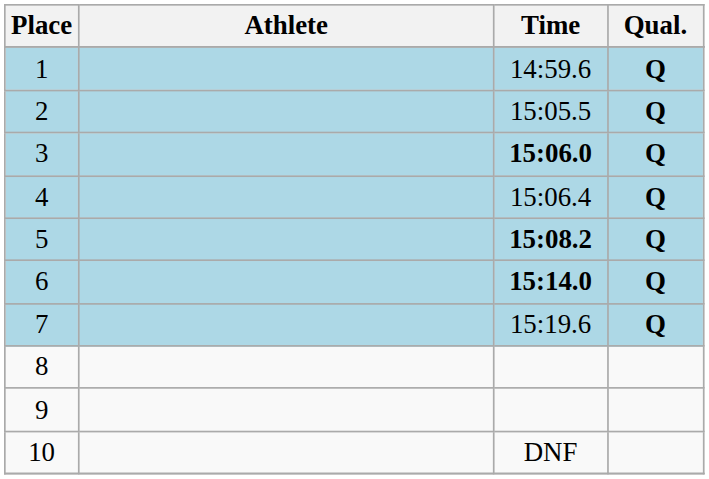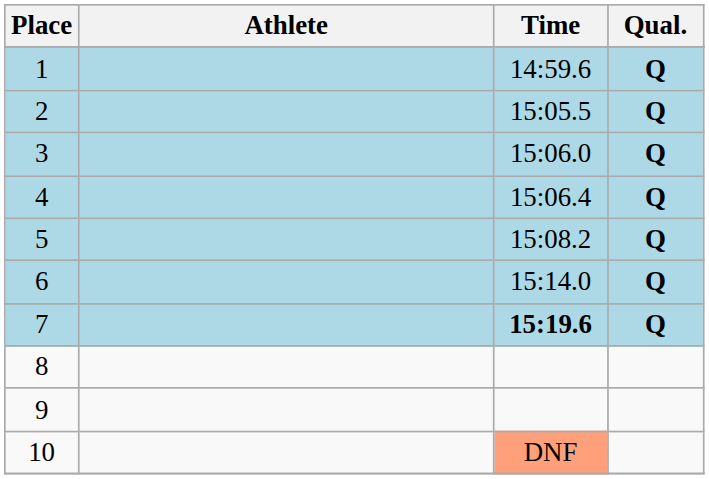(551, 153) bold -> (551, 153) normal
(551, 238) bold -> (551, 238) normal
(551, 281) bold -> (551, 281) normal
(551, 324) normal -> (551, 324) bold
(551, 452) no background -> (551, 452) lightsalmon background
